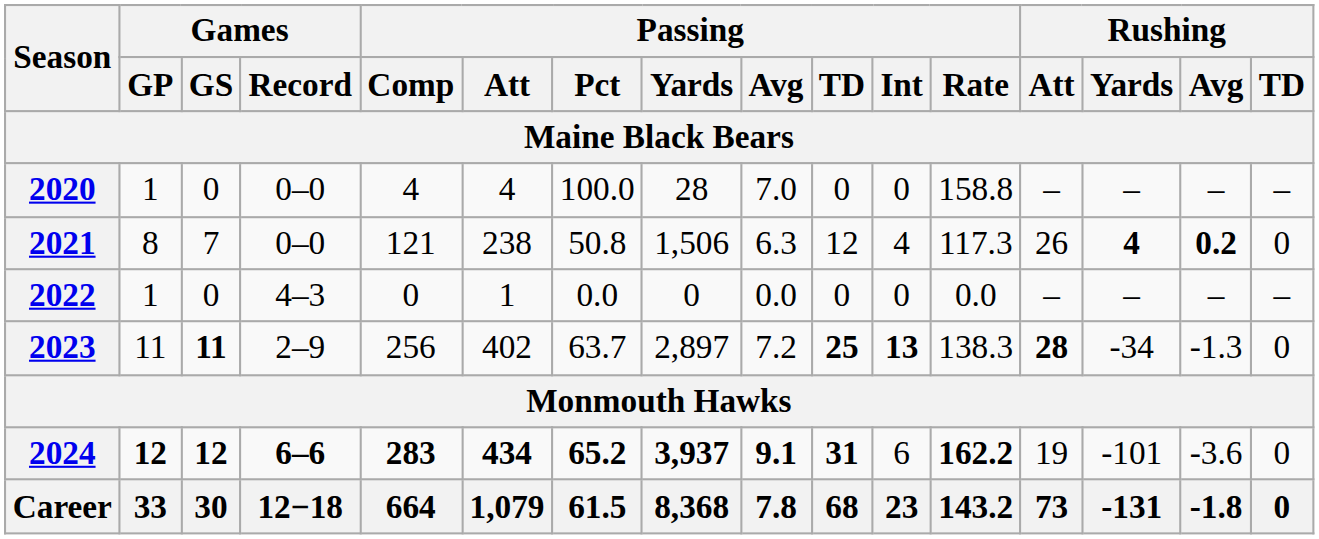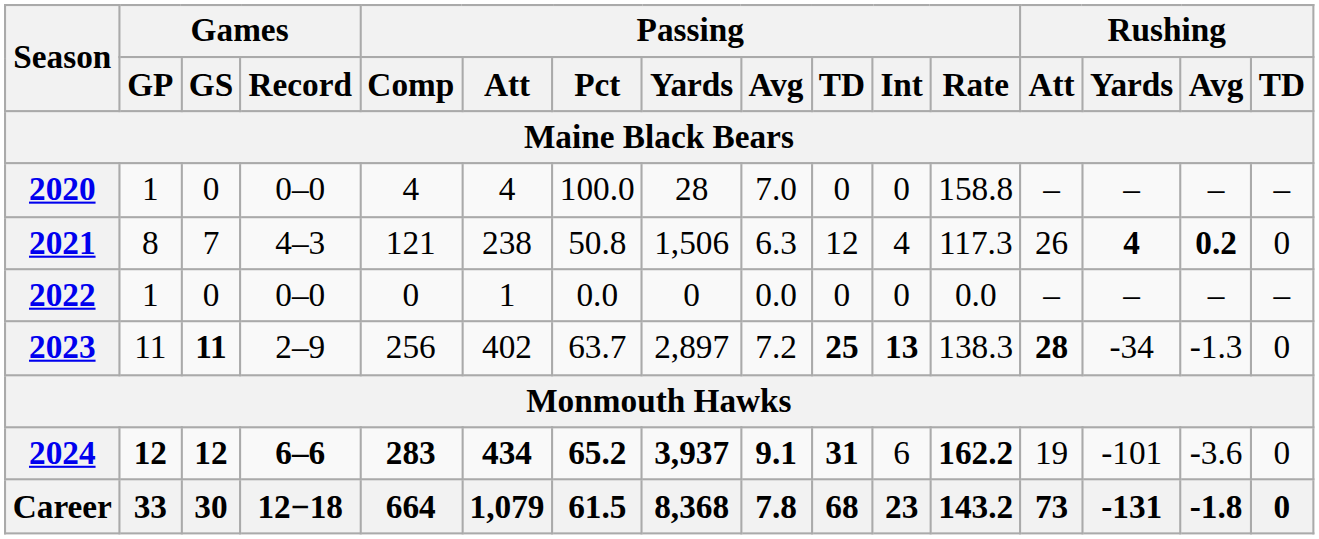(300, 242) 0–0 -> (300, 242) 4–3
(300, 294) 4–3 -> (300, 294) 0–0
